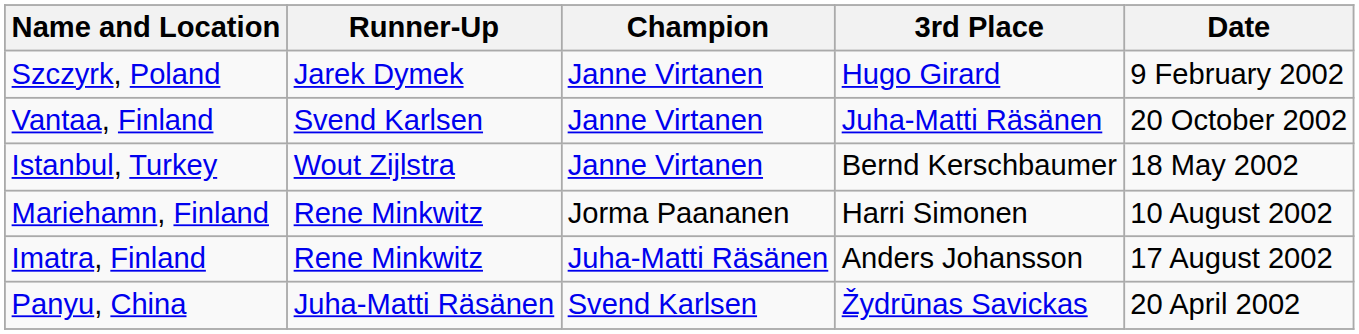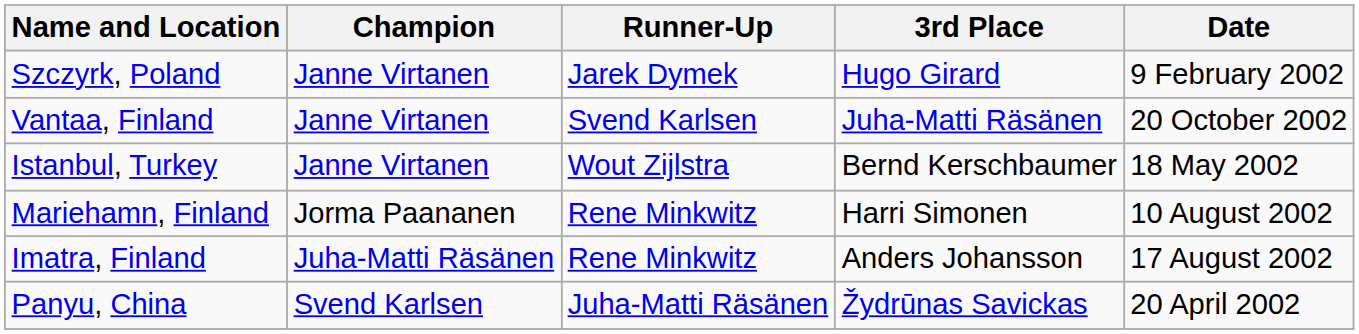columns swapped: (698, 27) <-> (424, 27)
